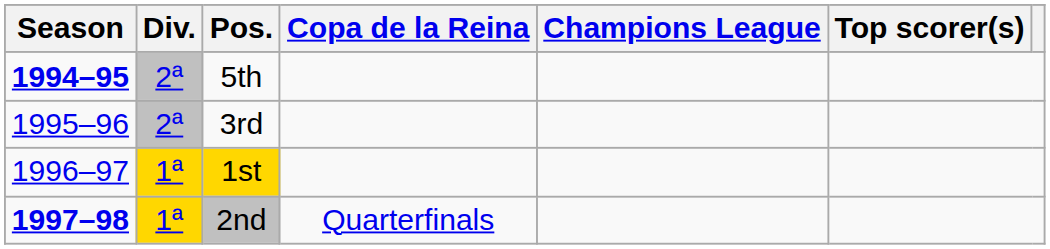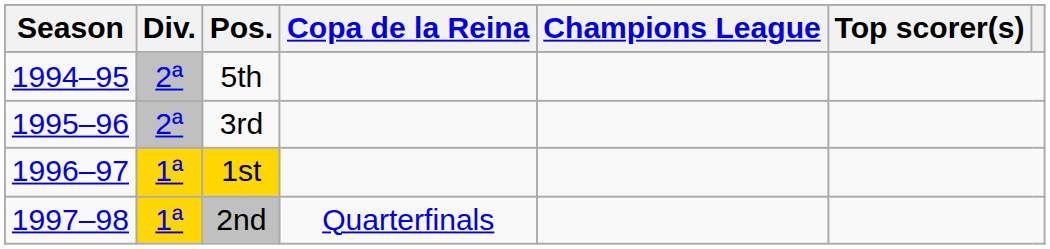(70, 76) bold -> (70, 76) normal
(70, 219) bold -> (70, 219) normal
